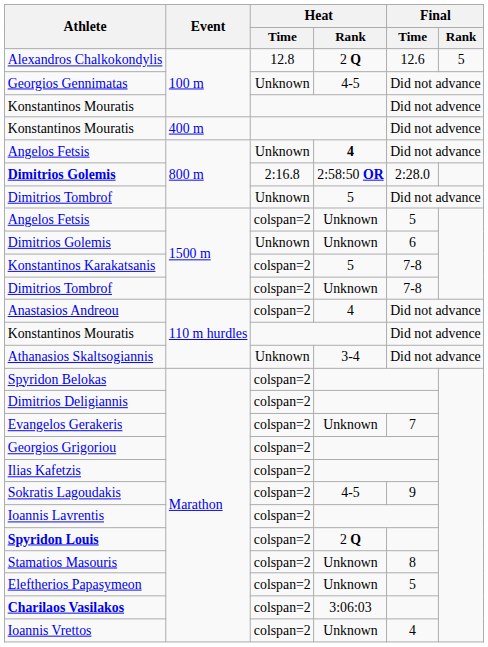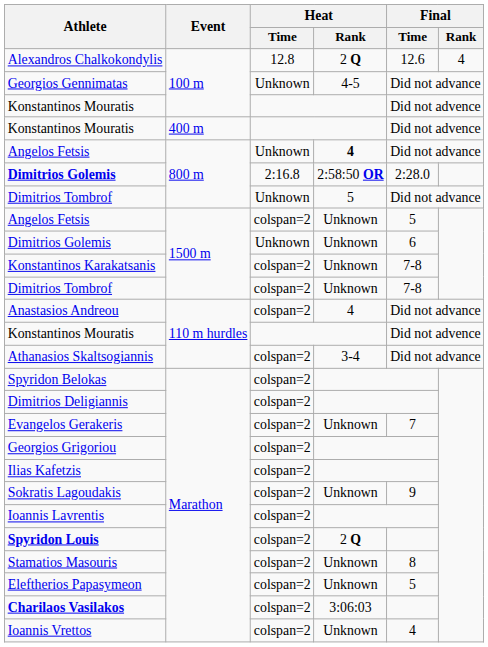(461, 60) 5 -> (461, 60) 4
(350, 265) 5 -> (350, 265) Unknown
(282, 357) Unknown -> (282, 357) colspan=2
(350, 493) 4-5 -> (350, 493) Unknown
